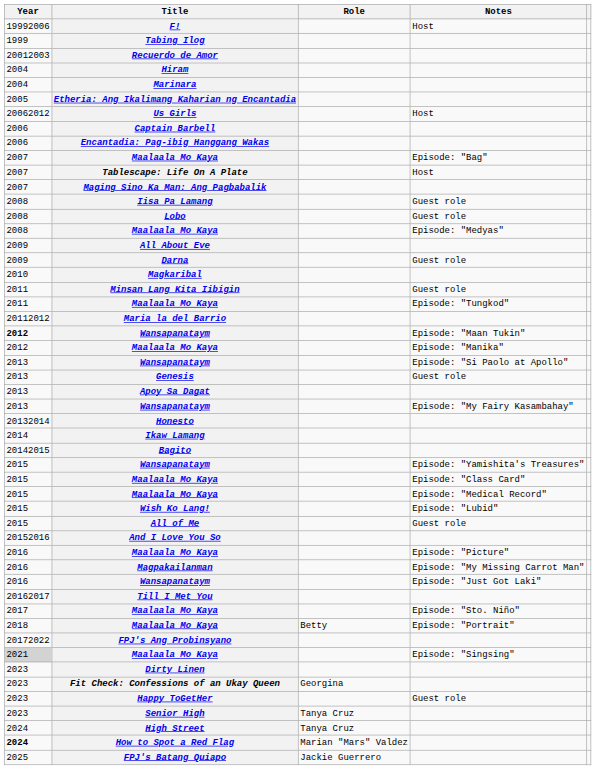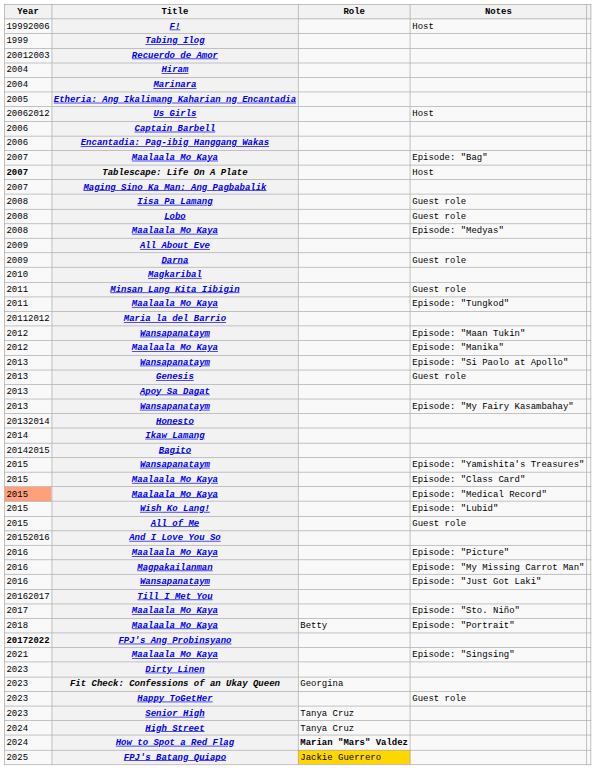(17, 172) normal -> (17, 172) bold
(17, 333) bold -> (17, 333) normal
(17, 494) no background -> (17, 494) lightsalmon background
(28, 640) normal -> (28, 640) bold
(17, 655) lightgrey background -> (17, 655) no background
(17, 743) bold -> (17, 743) normal
(354, 743) normal -> (354, 743) bold
(341, 757) no background -> (341, 757) gold background
